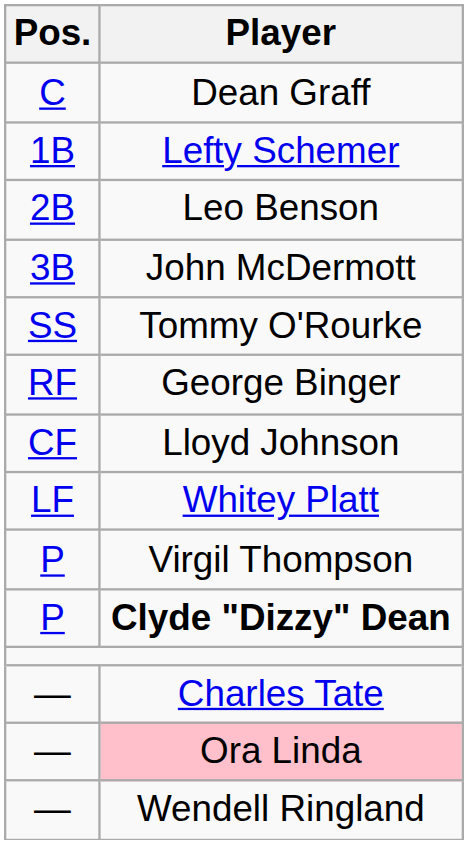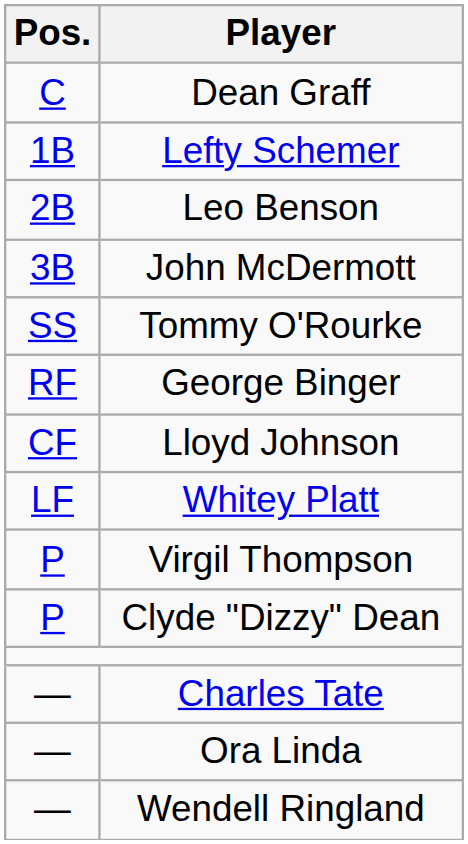(281, 617) bold -> (281, 617) normal
(281, 750) pink background -> (281, 750) no background
